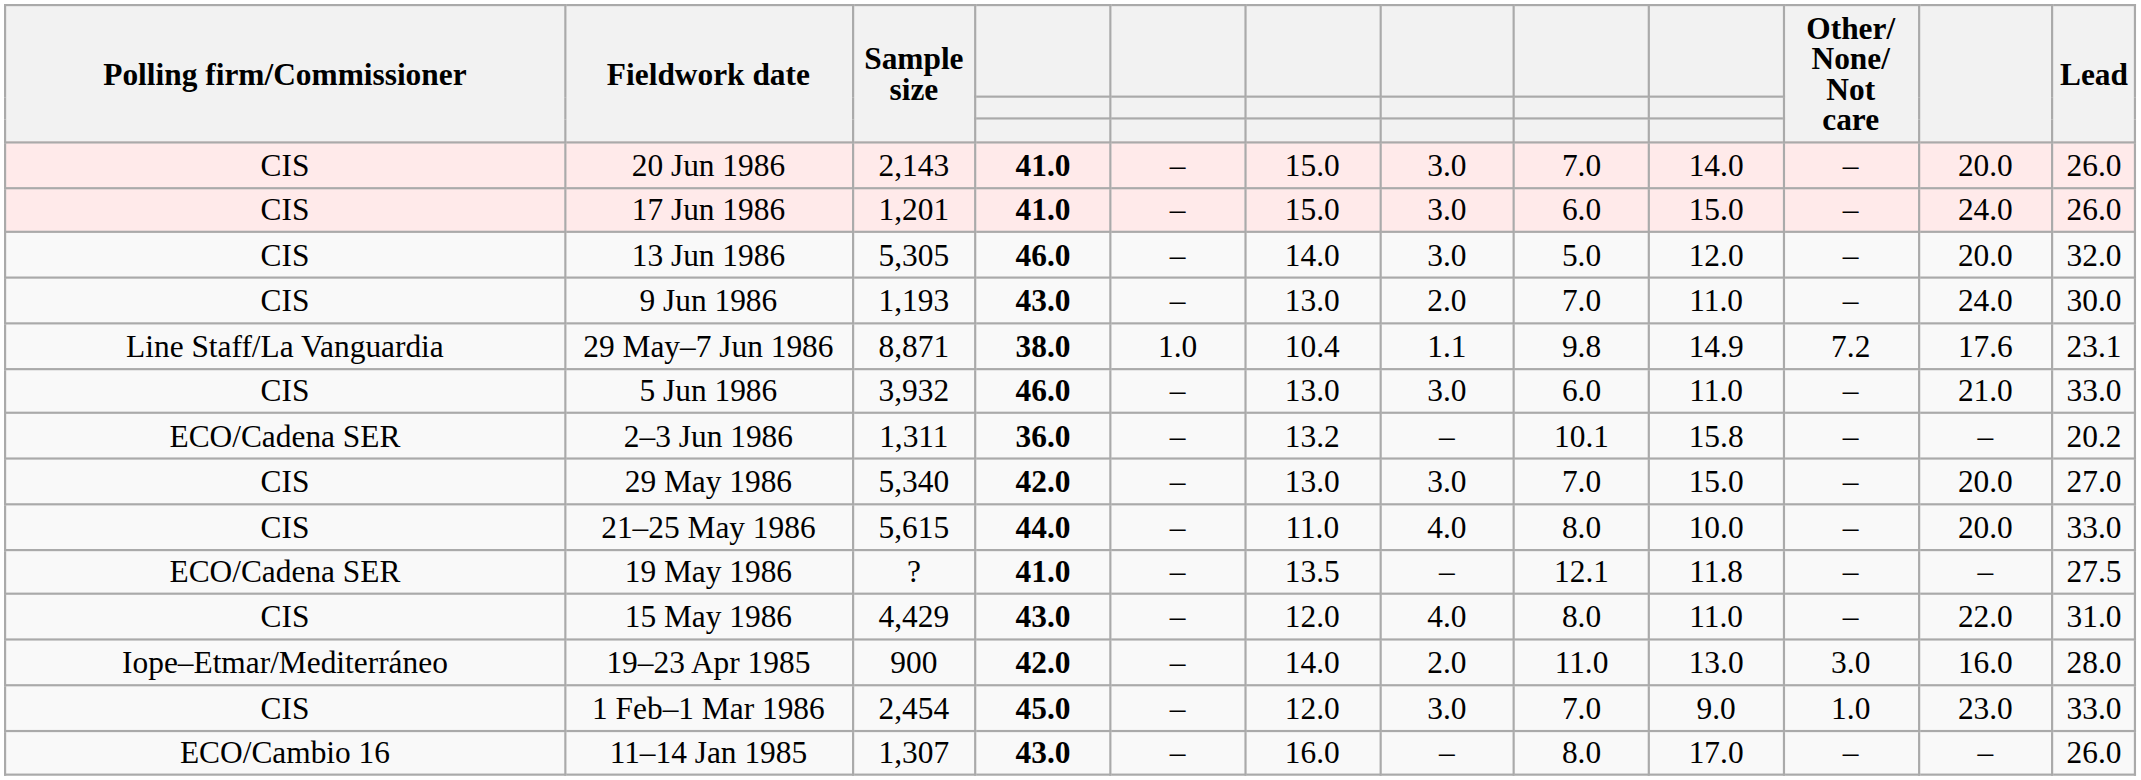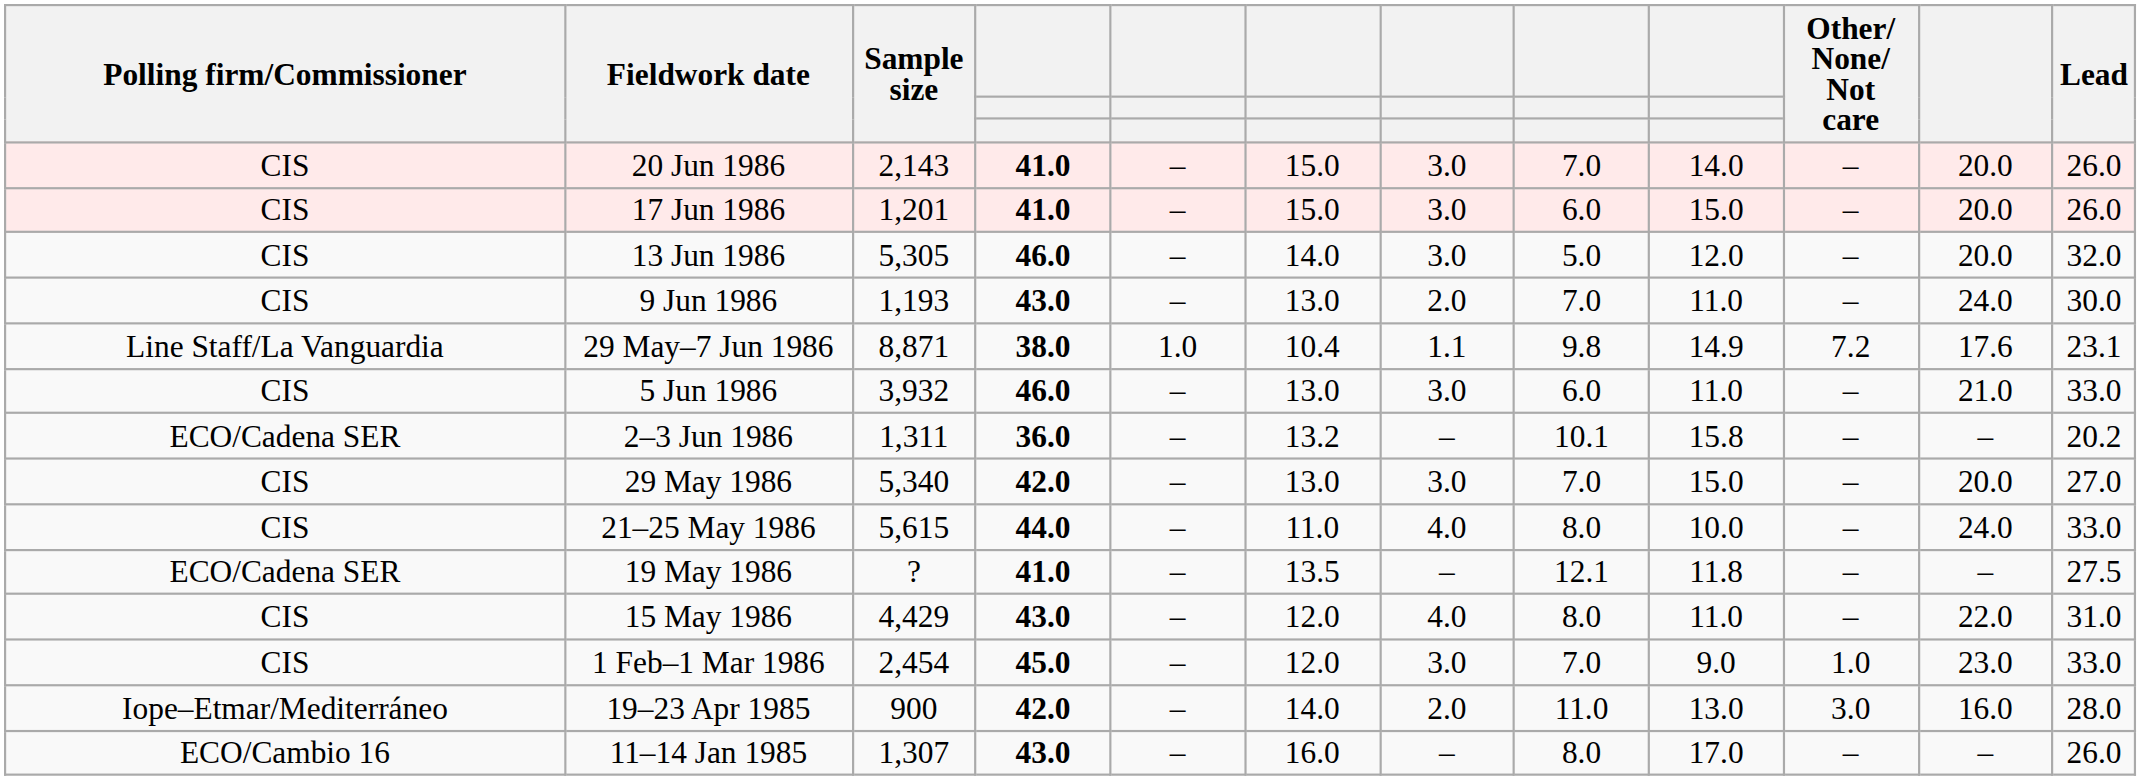(1985, 210) 24.0 -> (1985, 210) 20.0
(1985, 527) 20.0 -> (1985, 527) 24.0
rows swapped: (708, 708) <-> (708, 662)
